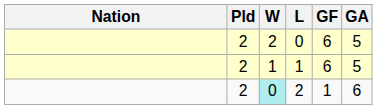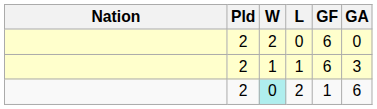(357, 41) 5 -> (357, 41) 0
(357, 66) 5 -> (357, 66) 3
